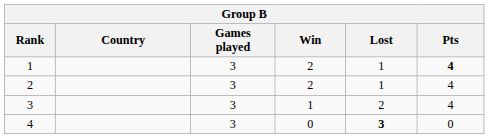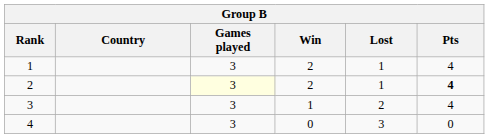(450, 66) bold -> (450, 66) normal
(233, 85) no background -> (233, 85) lightyellow background
(450, 85) normal -> (450, 85) bold
(381, 124) bold -> (381, 124) normal
